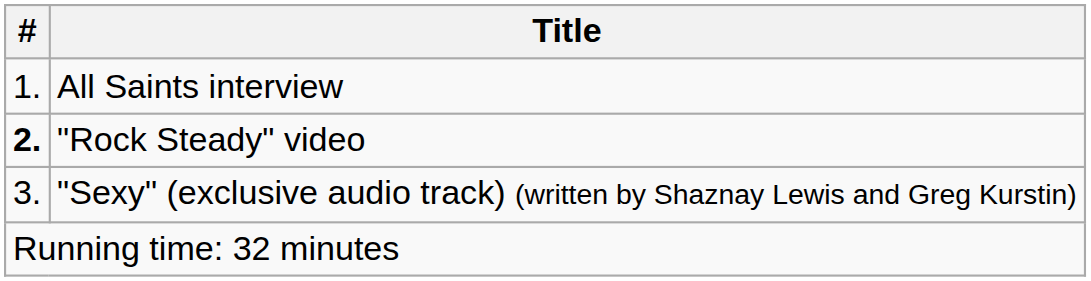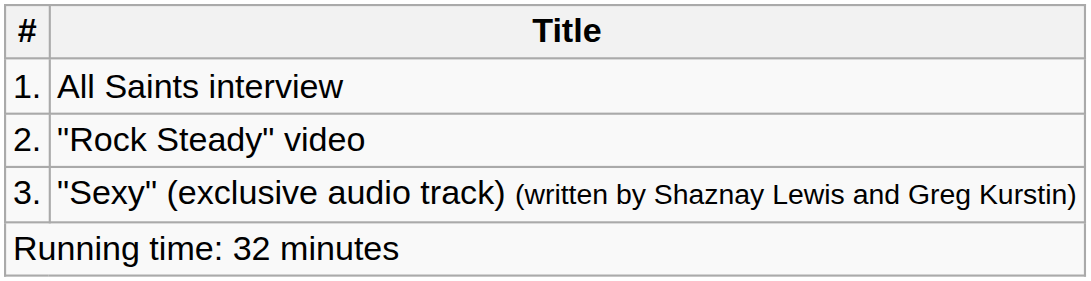(27, 139) bold -> (27, 139) normal
